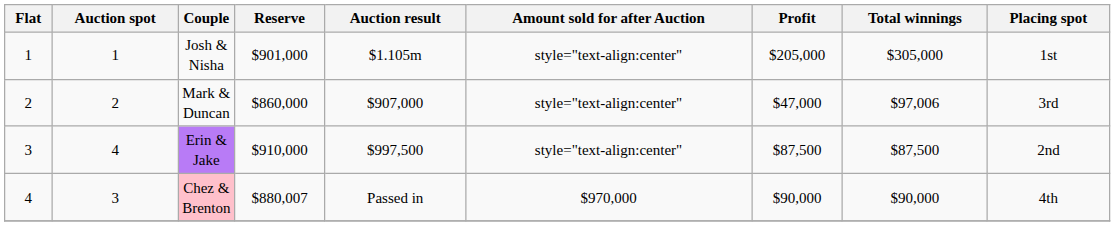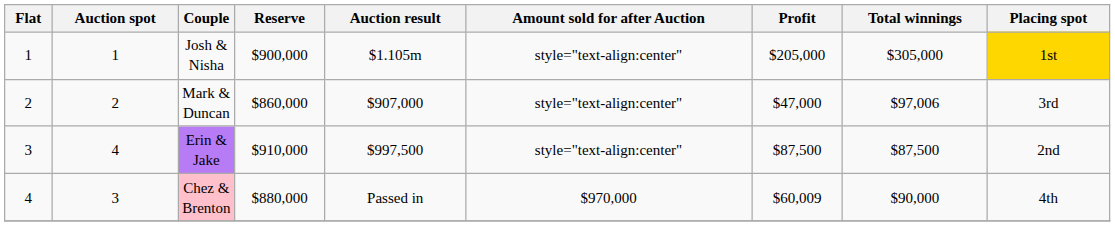(280, 55) $901,000 -> (280, 55) $900,000
(1048, 55) no background -> (1048, 55) gold background
(280, 197) $880,007 -> (280, 197) $880,000
(797, 197) $90,000 -> (797, 197) $60,009
